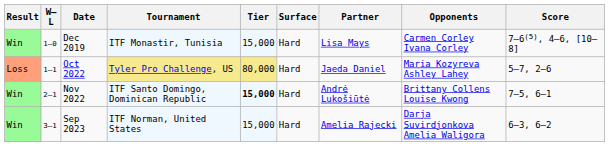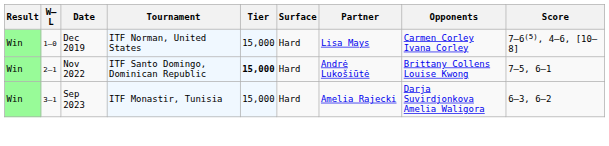(166, 43) ITF Monastir, Tunisia -> (158, 43) ITF Norman, United States
- row: (74, 69)
(158, 124) ITF Norman, United States -> (166, 99) ITF Monastir, Tunisia
